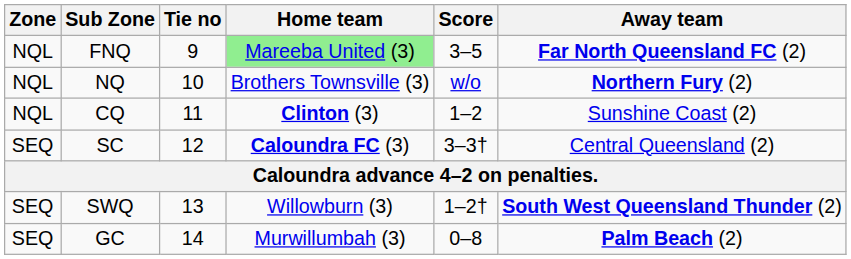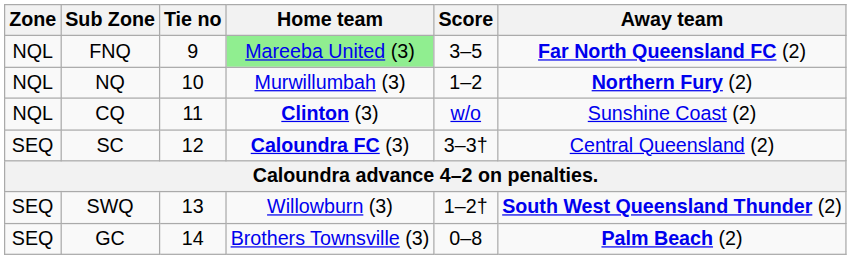(330, 82) Brothers Townsville (3) -> (330, 82) Murwillumbah (3)
(466, 82) w/o -> (466, 82) 1–2
(466, 113) 1–2 -> (466, 113) w/o
(330, 238) Murwillumbah (3) -> (330, 238) Brothers Townsville (3)
